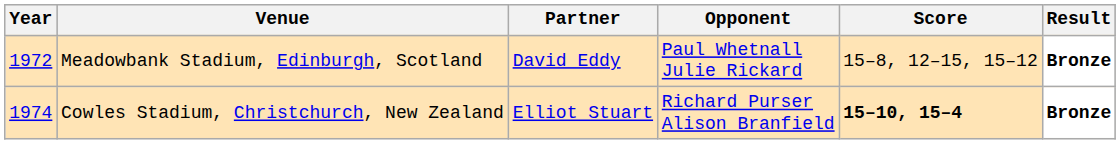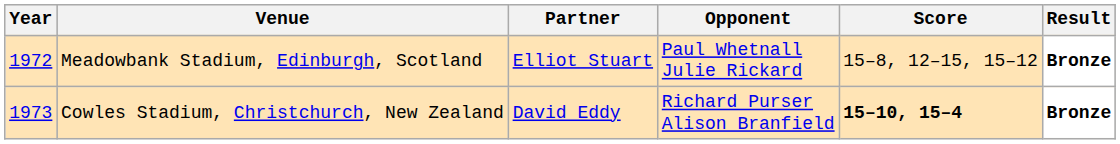(567, 61) David Eddy -> (583, 61) Elliot Stuart
(31, 112) 1974 -> (31, 112) 1973
(583, 112) Elliot Stuart -> (567, 112) David Eddy
